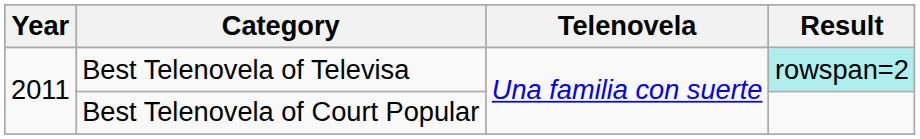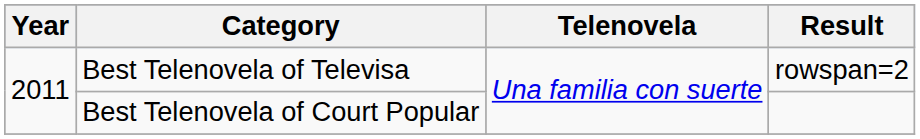(842, 69) paleturquoise background -> (842, 69) no background
